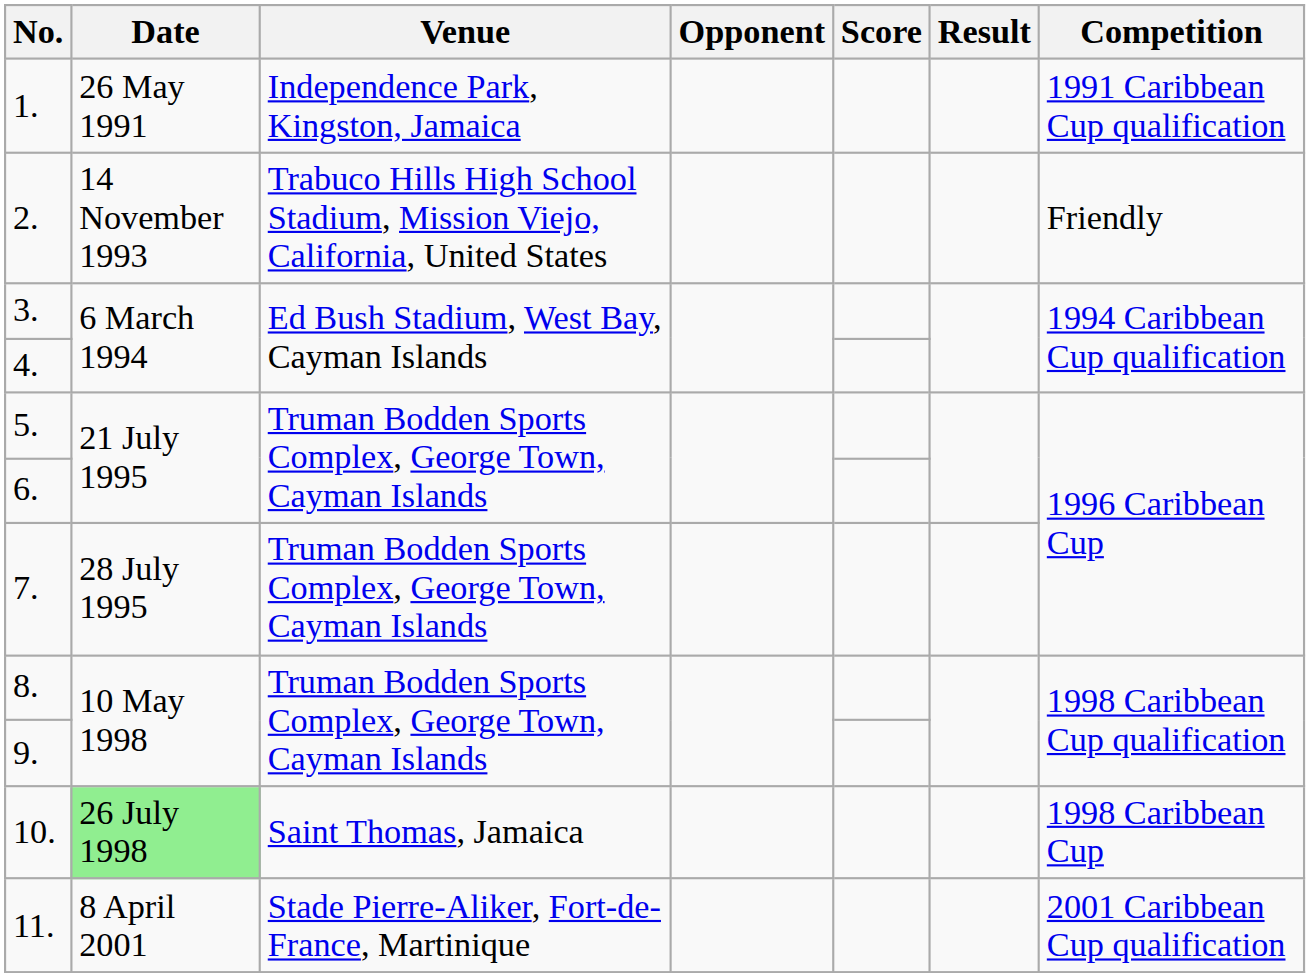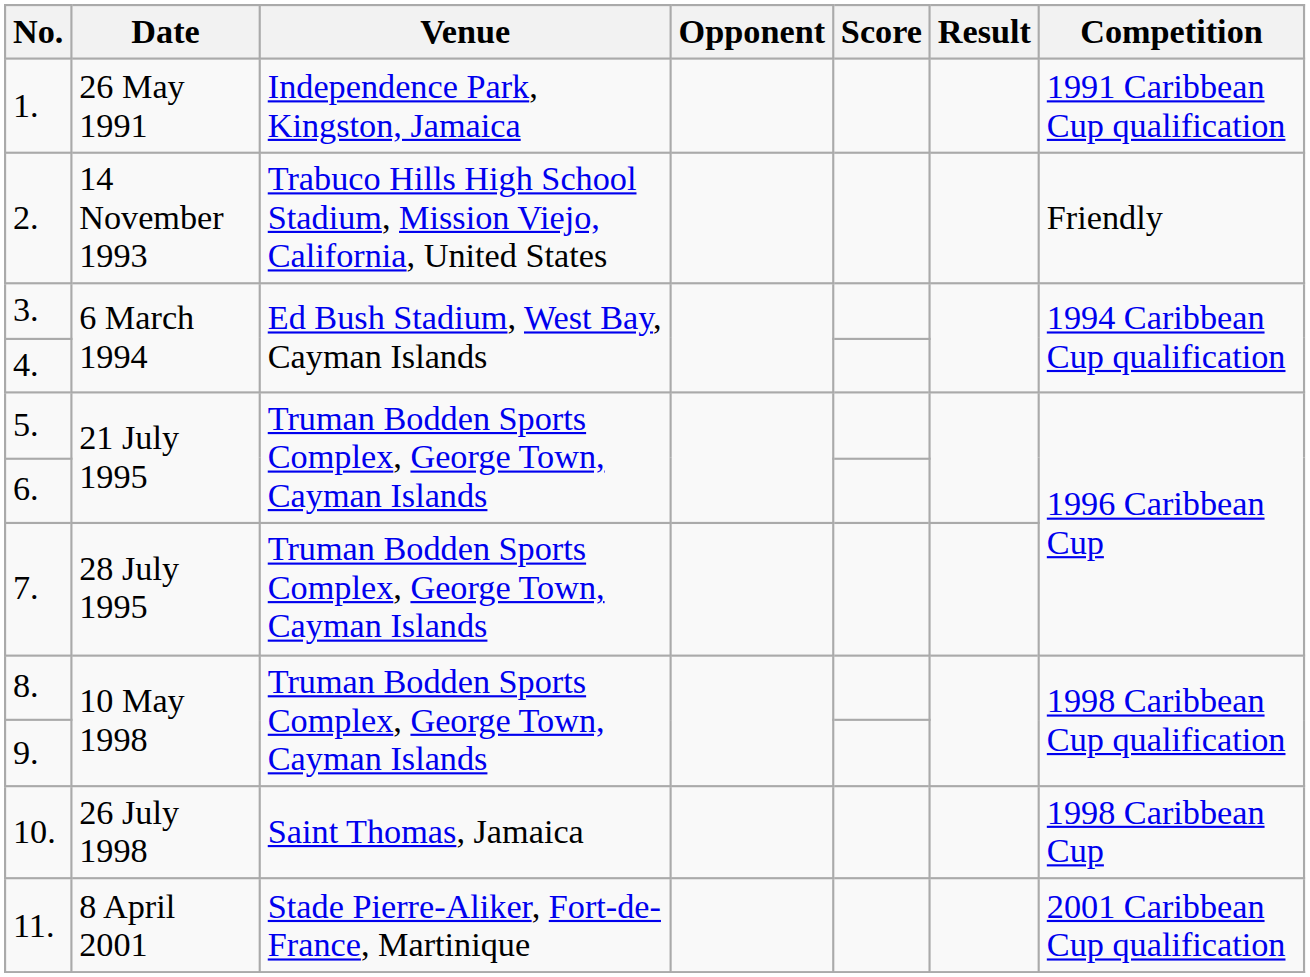(129, 832) lightgreen background -> (129, 832) no background
